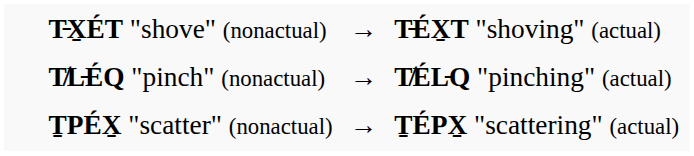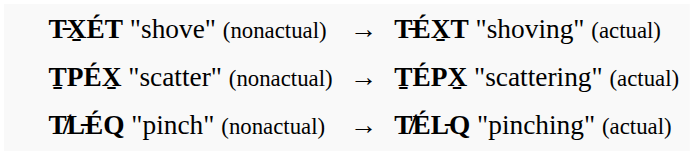rows swapped: (173, 125) <-> (170, 77)
